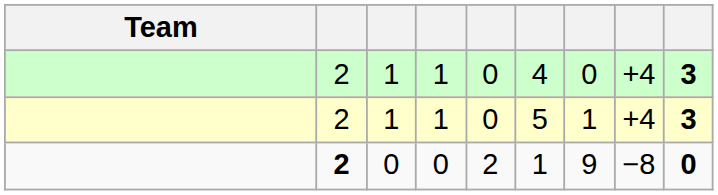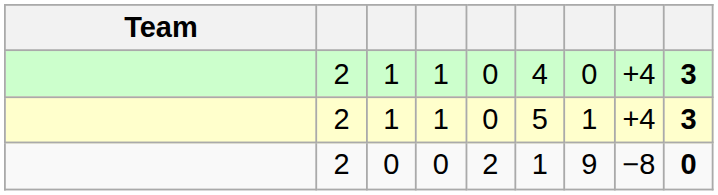(342, 165) bold -> (342, 165) normal
